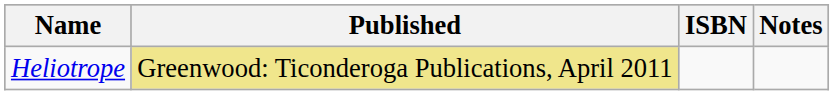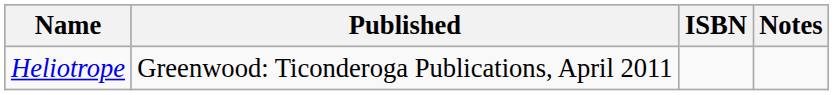(405, 67) khaki background -> (405, 67) no background
